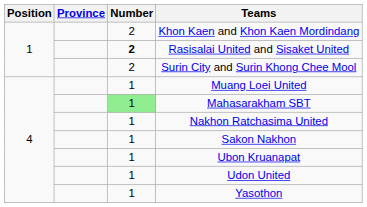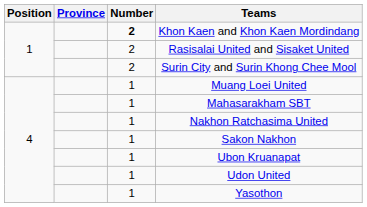(132, 31) normal -> (132, 31) bold
(132, 49) bold -> (132, 49) normal
(132, 103) lightgreen background -> (132, 103) no background
